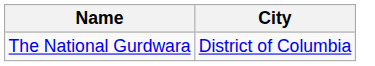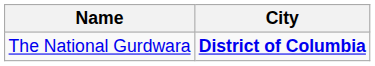(275, 46) normal -> (282, 46) bold
